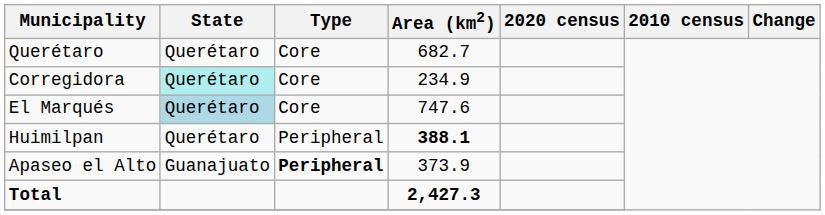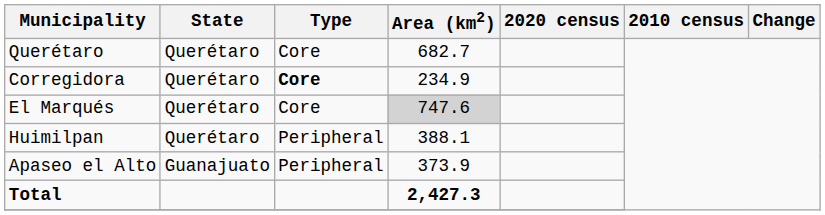(212, 81) paleturquoise background -> (212, 81) no background
(299, 81) normal -> (299, 81) bold
(212, 109) lightblue background -> (212, 109) no background
(444, 109) no background -> (444, 109) lightgrey background
(444, 138) bold -> (444, 138) normal
(331, 166) bold -> (331, 166) normal
